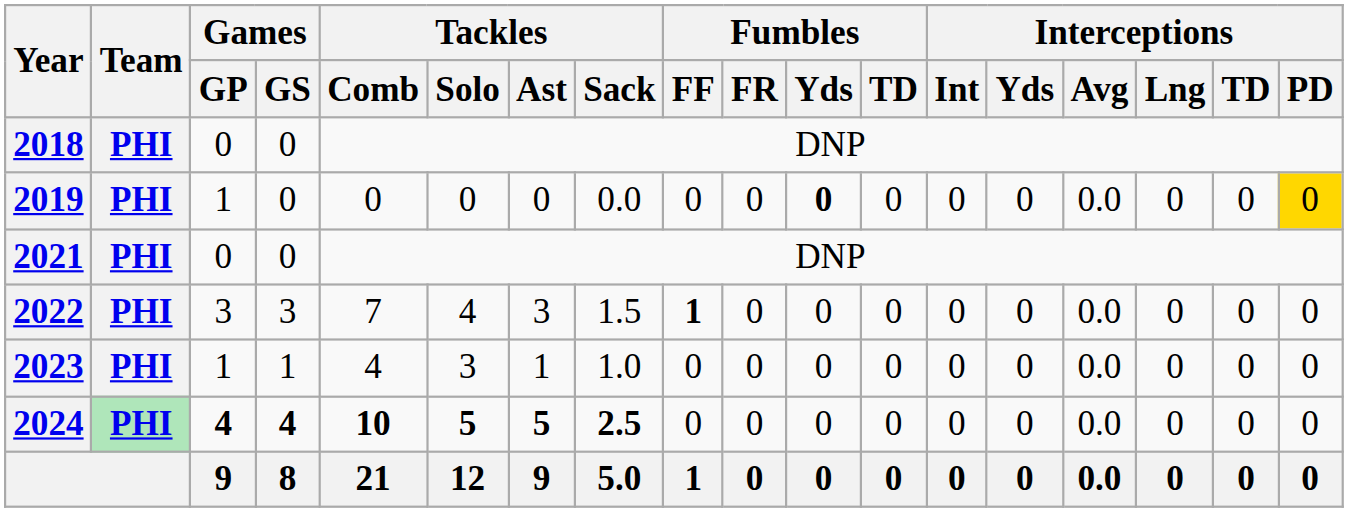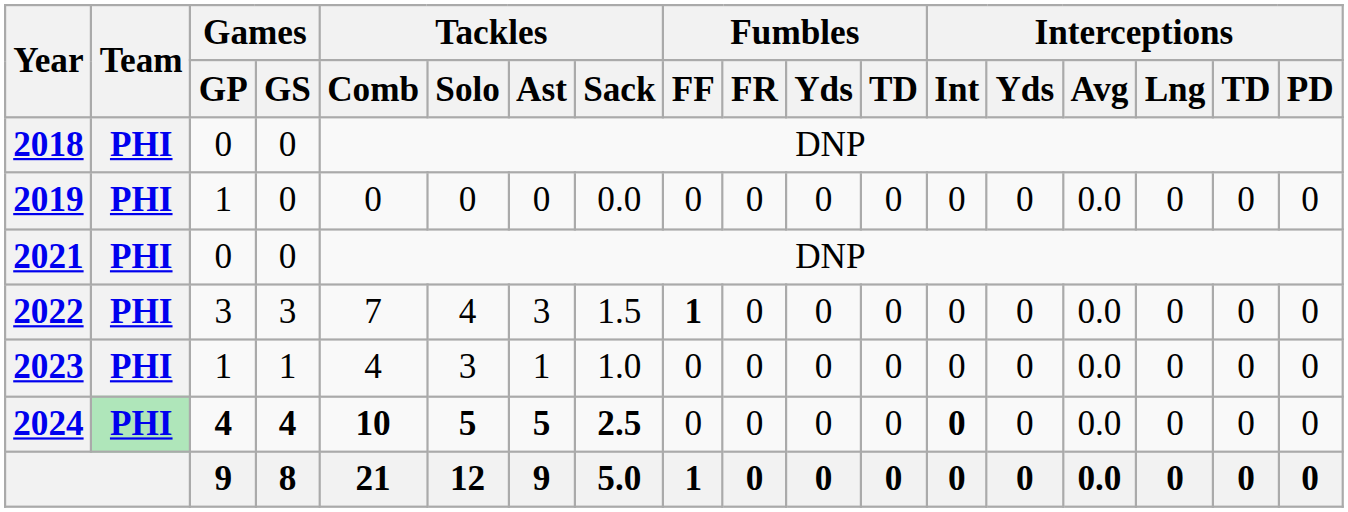(824, 199) bold -> (824, 199) normal
(1310, 199) gold background -> (1310, 199) no background
(957, 423) normal -> (957, 423) bold
